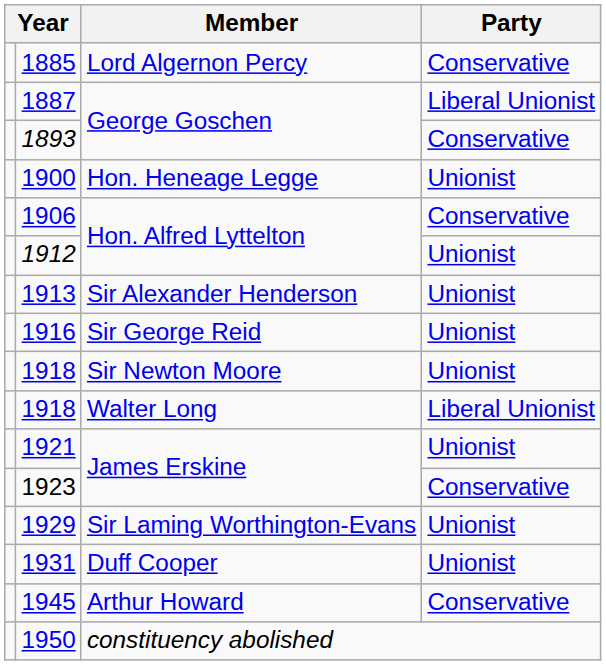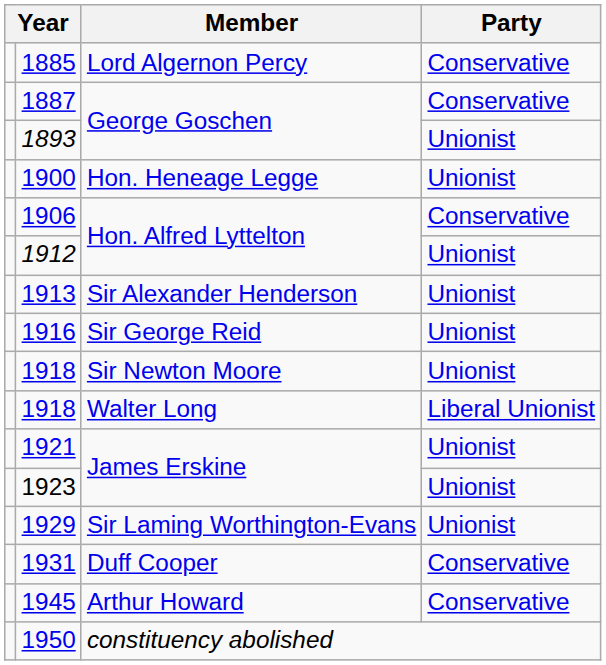(511, 100) Liberal Unionist -> (498, 100) Conservative
(498, 139) Conservative -> (471, 139) Unionist
(498, 486) Conservative -> (471, 486) Unionist
(471, 563) Unionist -> (498, 563) Conservative
